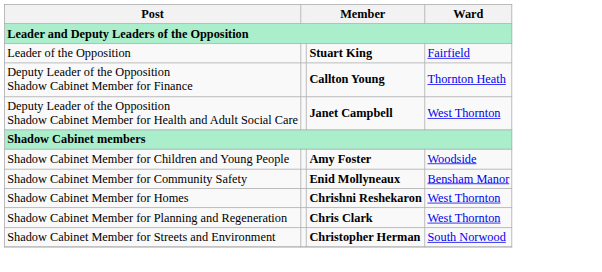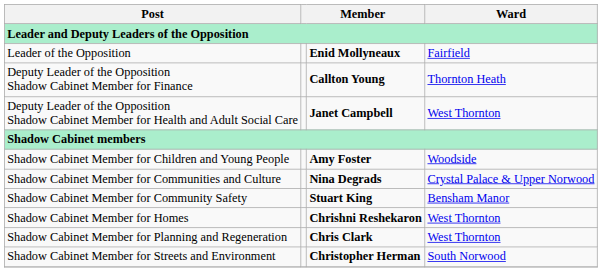(341, 53) Stuart King -> (355, 53) Enid Mollyneaux
+ row: (144, 178)
(355, 178) Enid Mollyneaux -> (341, 198) Stuart King
